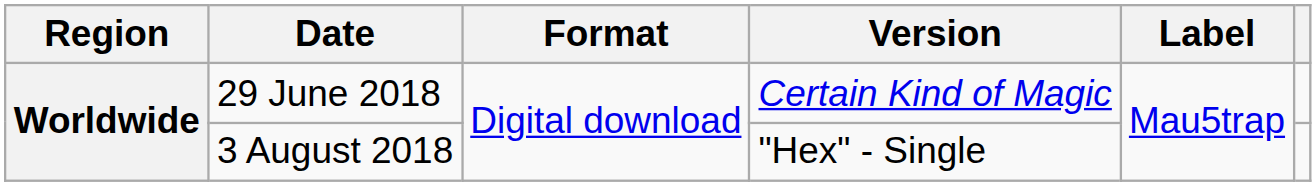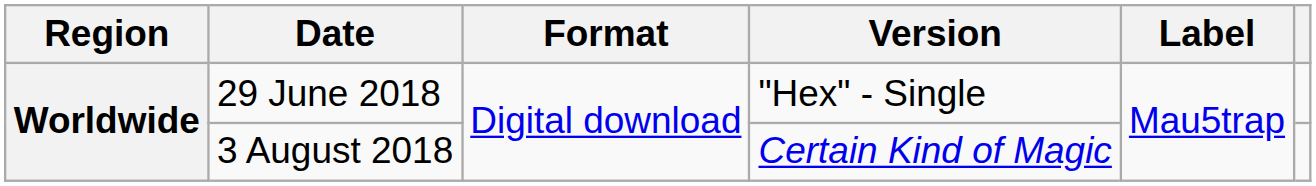(935, 92) Certain Kind of Magic -> (872, 92) "Hex" - Single
(872, 151) "Hex" - Single -> (935, 151) Certain Kind of Magic
